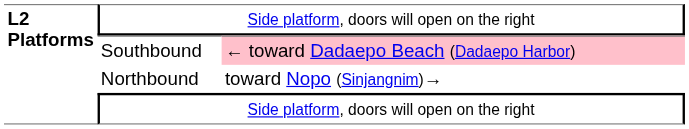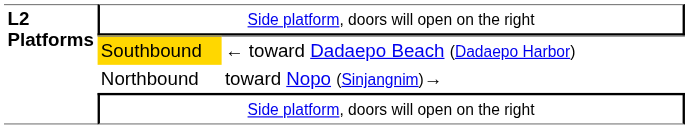(151, 50) no background -> (151, 50) gold background
(400, 50) pink background -> (400, 50) no background
